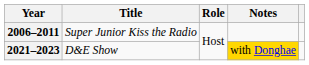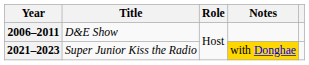(131, 32) Super Junior Kiss the Radio -> (91, 32) D&E Show
(91, 50) D&E Show -> (131, 50) Super Junior Kiss the Radio
